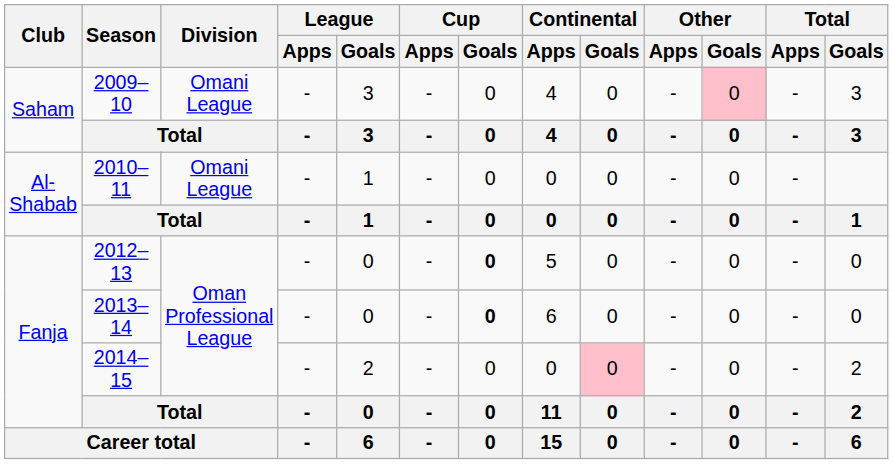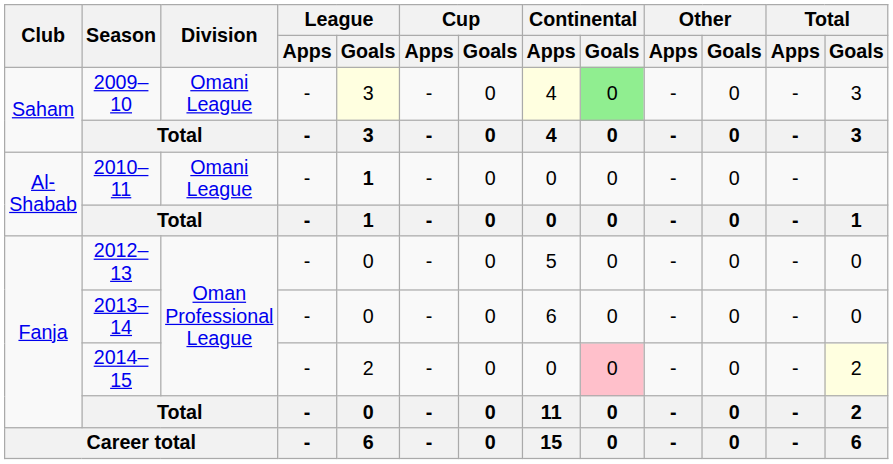(368, 93) no background -> (368, 93) lightyellow background
(551, 93) no background -> (551, 93) lightyellow background
(612, 93) no background -> (612, 93) lightgreen background
(734, 93) pink background -> (734, 93) no background
(368, 178) normal -> (368, 178) bold
(490, 262) bold -> (490, 262) normal
(490, 316) bold -> (490, 316) normal
(856, 369) no background -> (856, 369) lightyellow background
